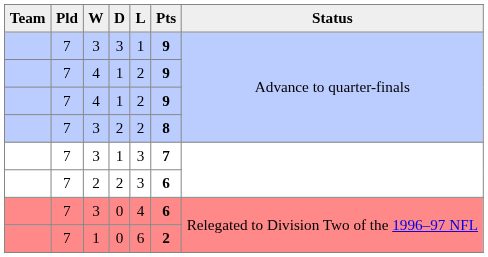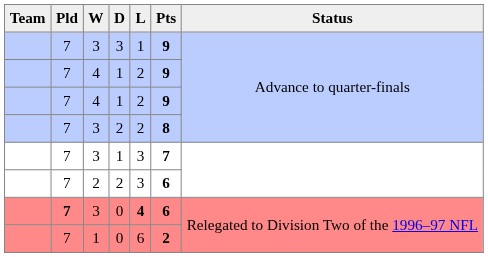(67, 211) normal -> (67, 211) bold
(140, 211) normal -> (140, 211) bold
